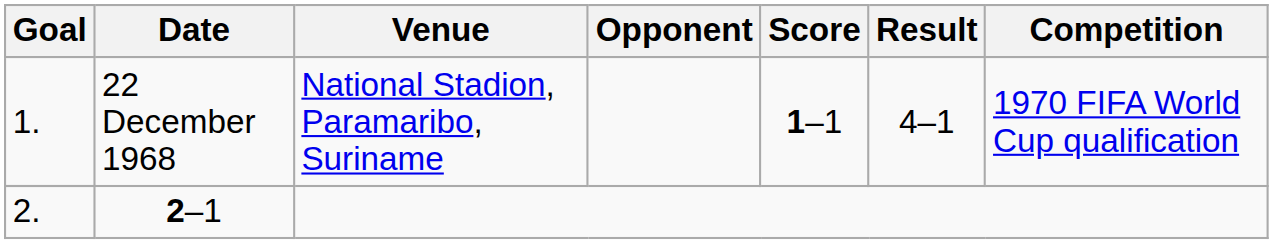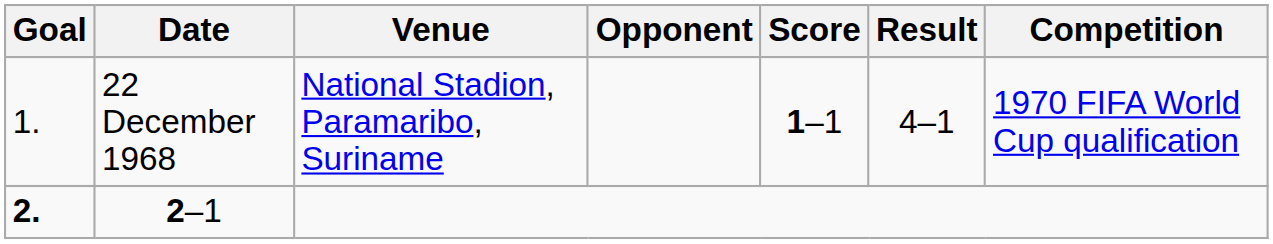(27, 211) normal -> (27, 211) bold
